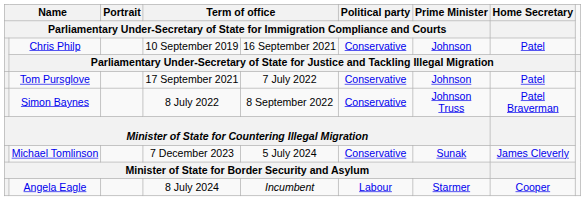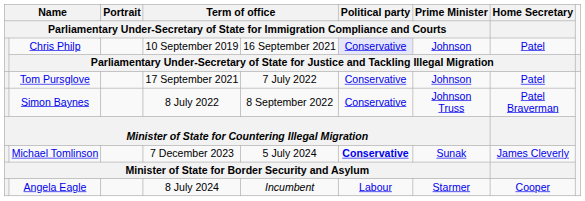(375, 46) no background -> (375, 46) lavender background
(375, 153) normal -> (375, 153) bold
